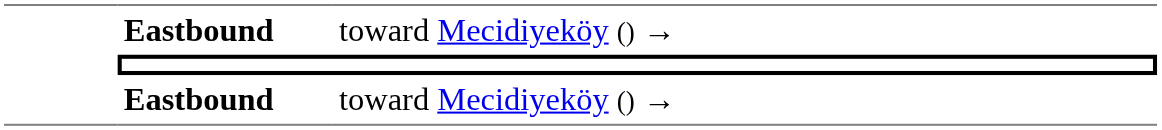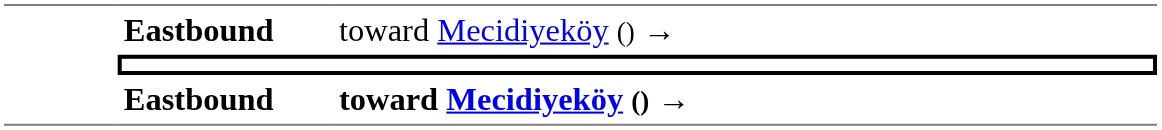(507, 98) normal -> (514, 98) bold
